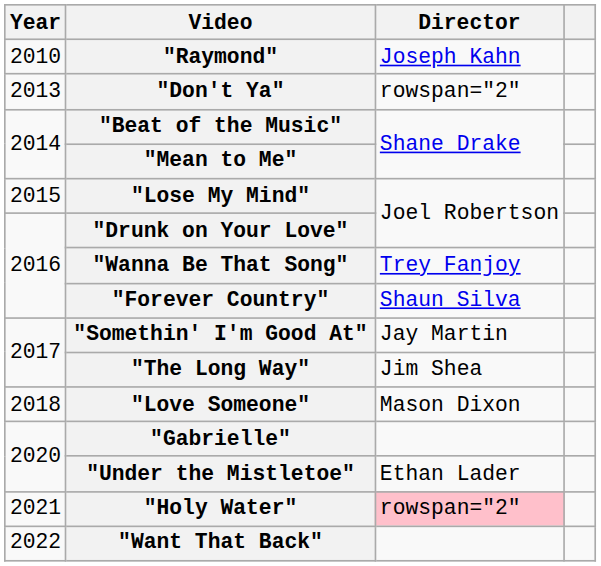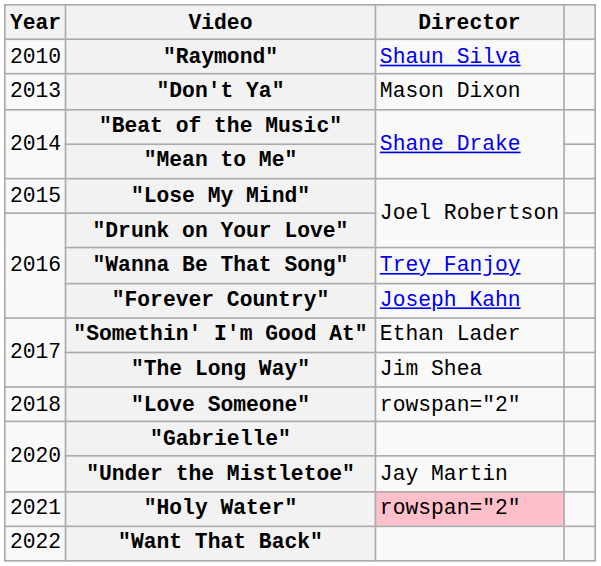(450, 57) Joseph Kahn -> (450, 57) Shaun Silva
(450, 92) rowspan="2" -> (450, 92) Mason Dixon
(450, 300) Shaun Silva -> (450, 300) Joseph Kahn
(444, 335) Jay Martin -> (450, 335) Ethan Lader
(450, 404) Mason Dixon -> (450, 404) rowspan="2"
(450, 474) Ethan Lader -> (444, 474) Jay Martin
